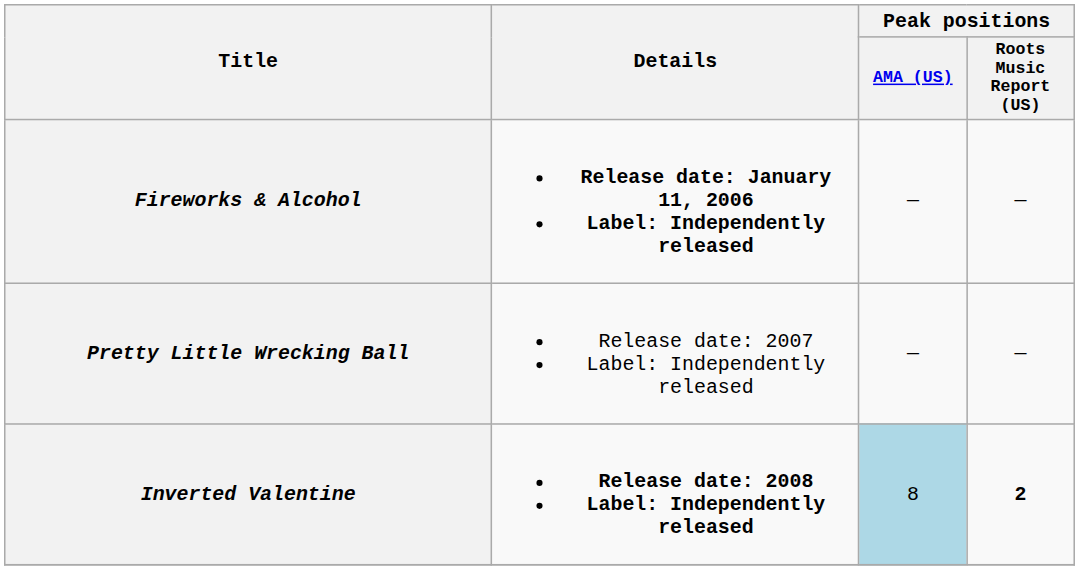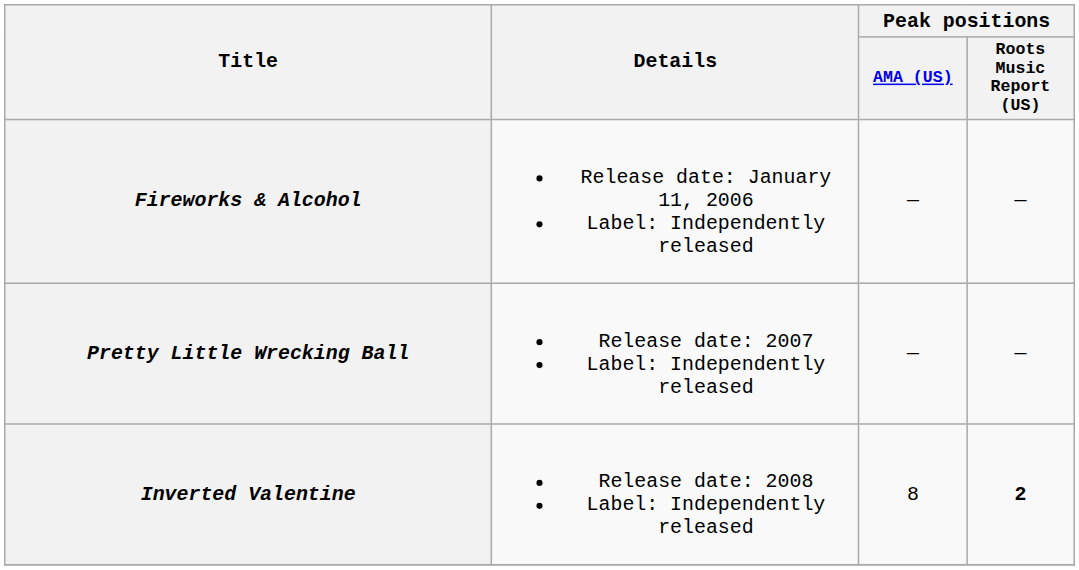(675, 212) bold -> (675, 212) normal
(675, 506) bold -> (675, 506) normal
(913, 494) lightblue background -> (913, 494) no background
